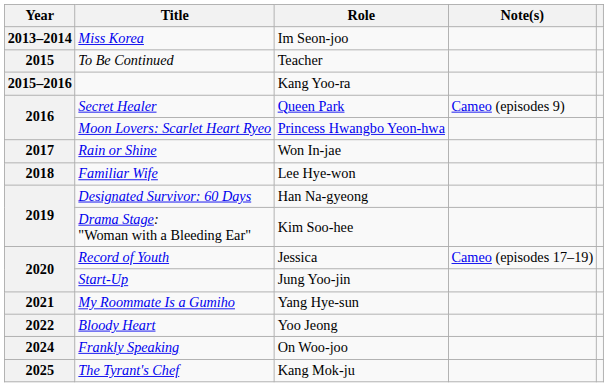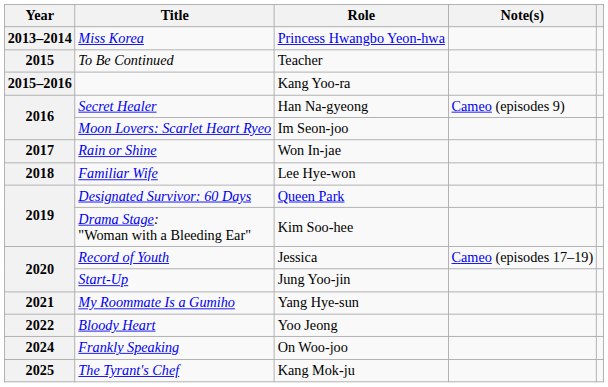(313, 38) Im Seon-joo -> (361, 38) Princess Hwangbo Yeon-hwa
(311, 106) Queen Park -> (323, 106) Han Na-gyeong
(361, 128) Princess Hwangbo Yeon-hwa -> (313, 128) Im Seon-joo
(323, 196) Han Na-gyeong -> (311, 196) Queen Park
